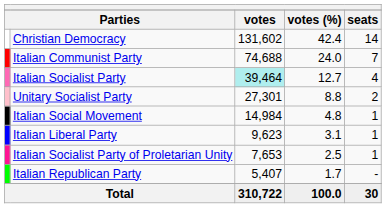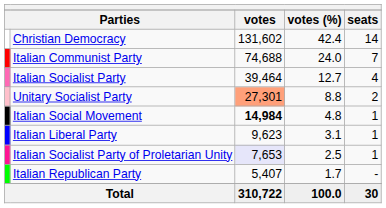(263, 78) paleturquoise background -> (263, 78) no background
(263, 97) no background -> (263, 97) lightsalmon background
(263, 116) normal -> (263, 116) bold
(267, 155) no background -> (267, 155) lavender background
